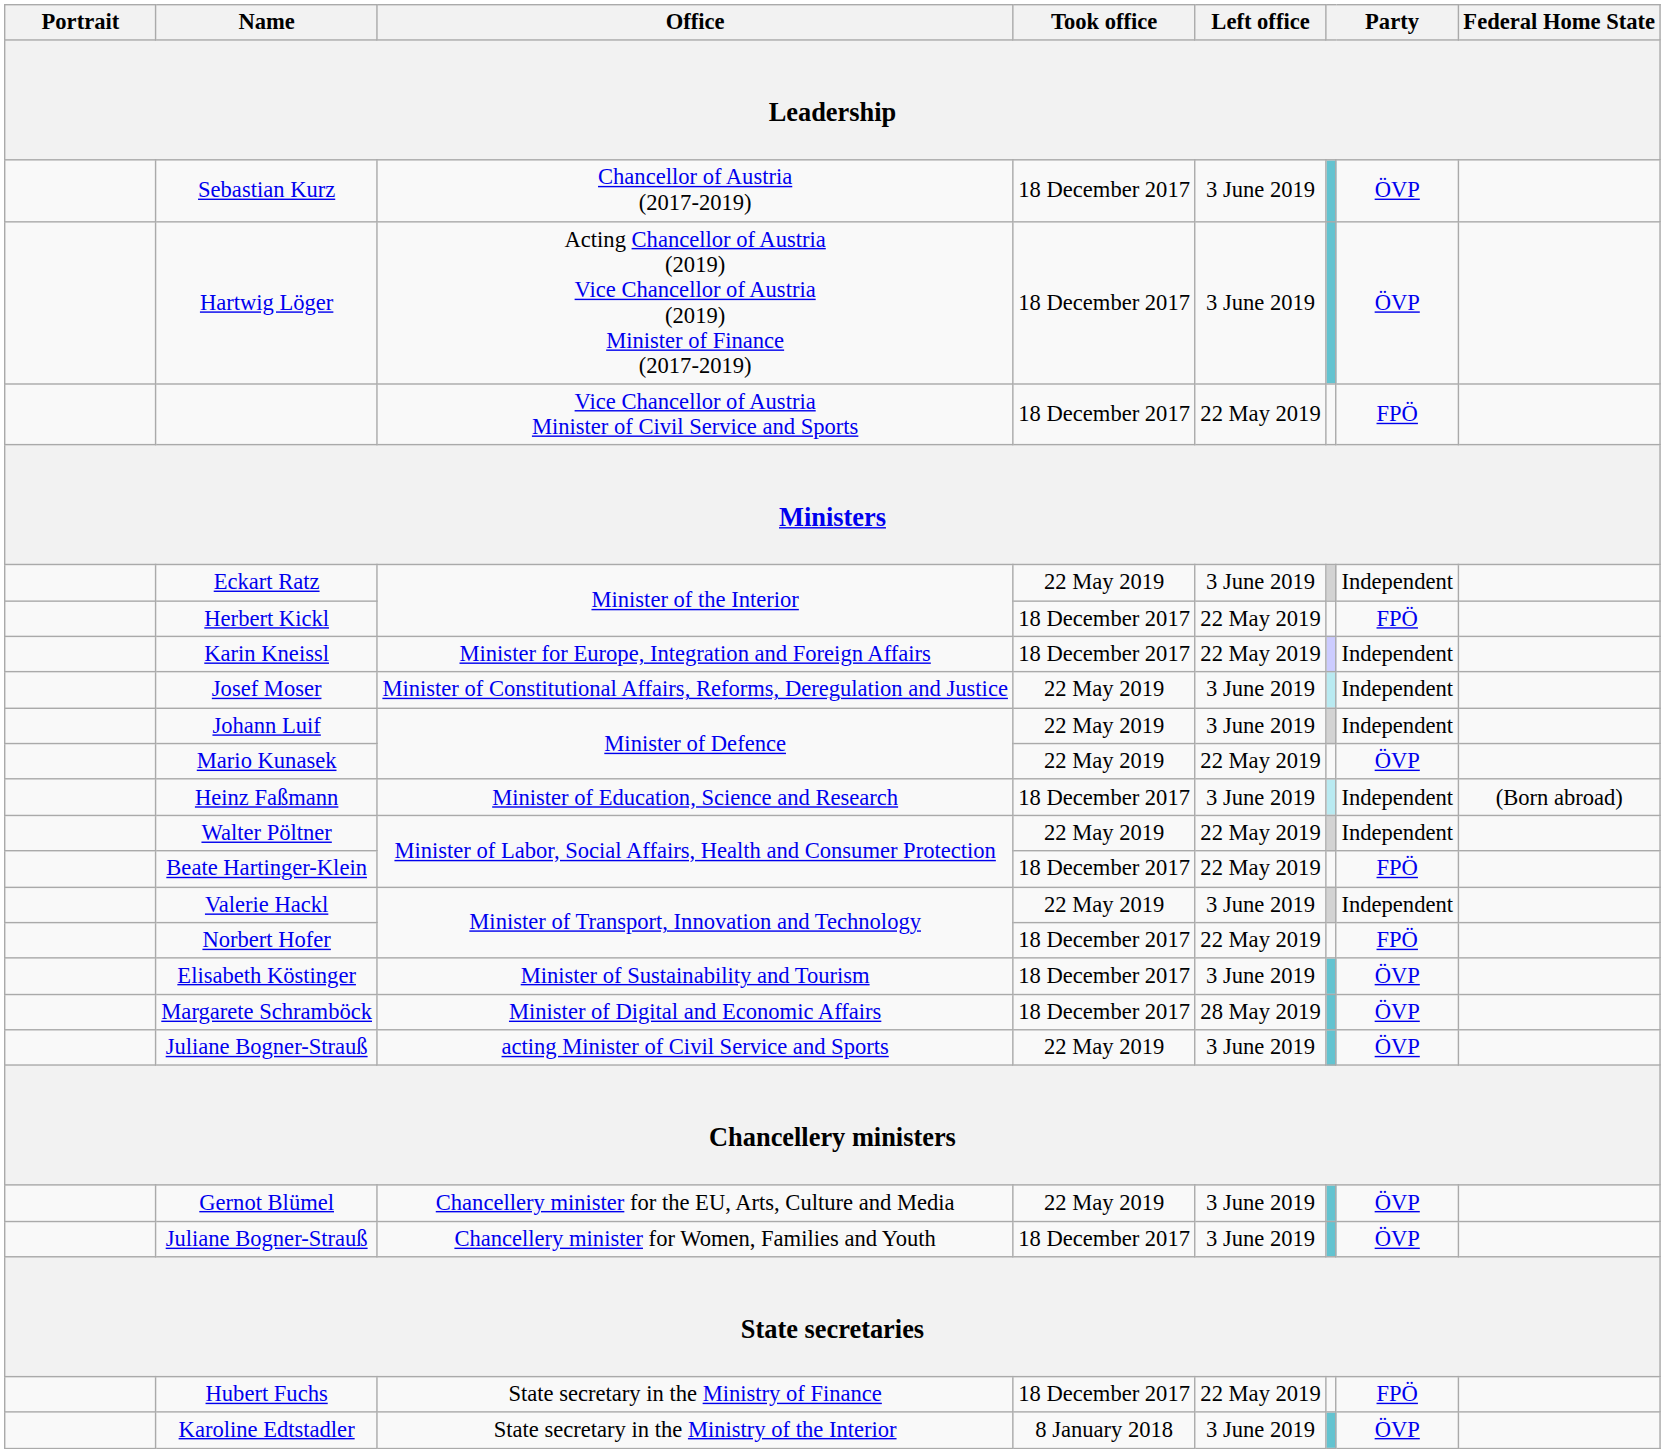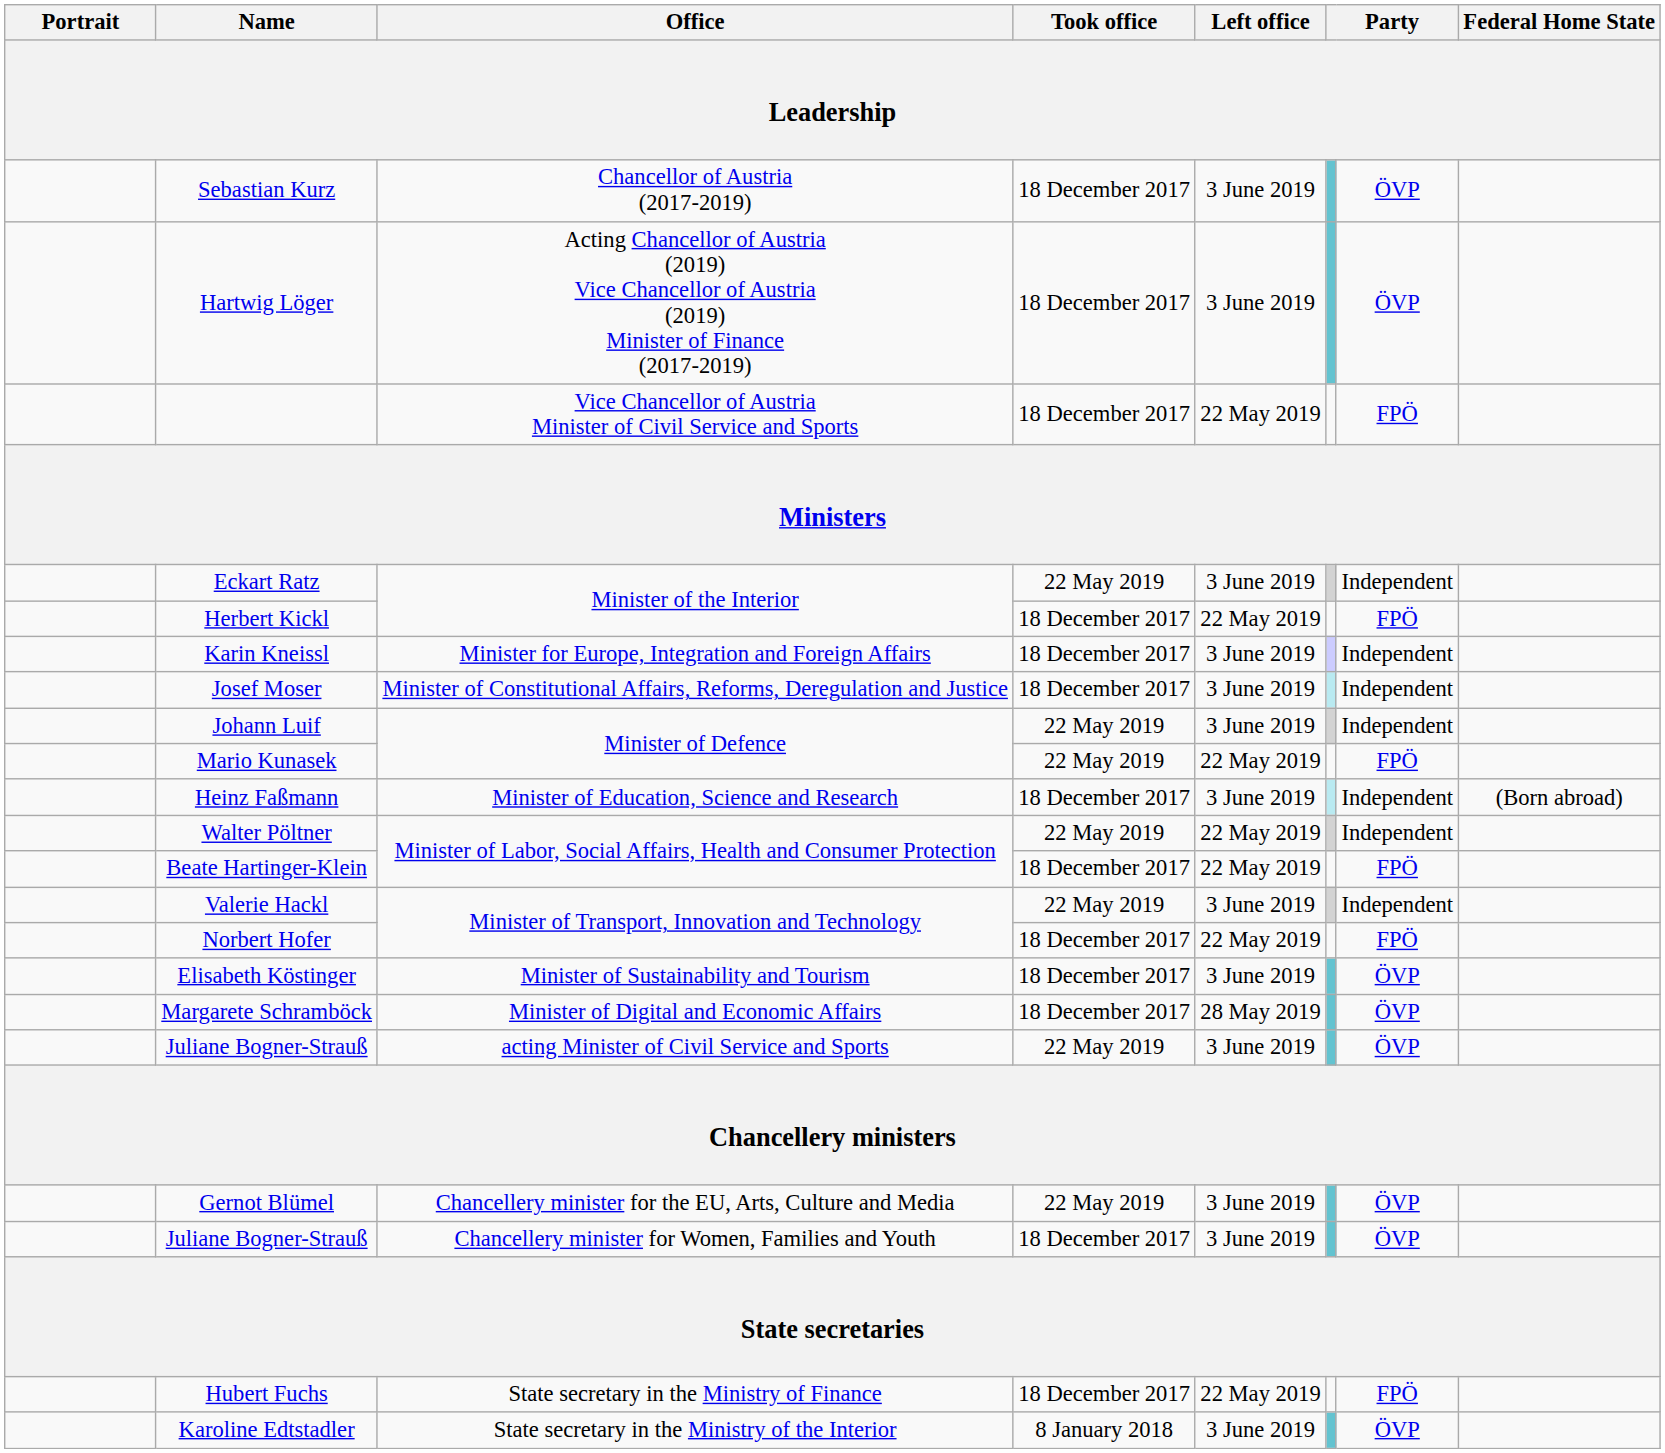(1261, 653) 22 May 2019 -> (1261, 653) 3 June 2019
(1104, 689) 22 May 2019 -> (1104, 689) 18 December 2017
(1397, 761) ÖVP -> (1397, 761) FPÖ
